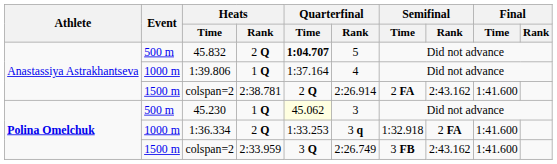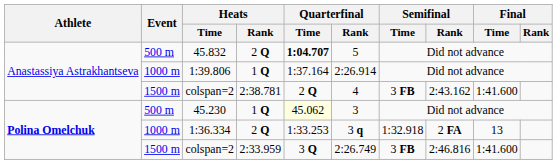(355, 72) 4 -> (355, 72) 2:26.914
(355, 91) 2:26.914 -> (355, 91) 4
(403, 91) 2 FA -> (403, 91) 3 FB
(497, 130) 1:41.600 -> (497, 130) 13
(450, 149) 2:43.162 -> (450, 149) 2:46.816
